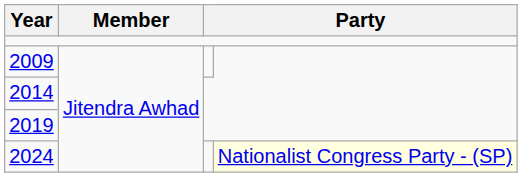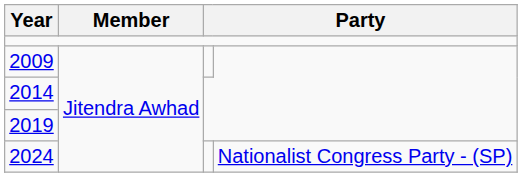(365, 156) lightyellow background -> (365, 156) no background
